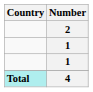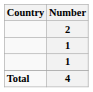(18, 78) paleturquoise background -> (18, 78) no background
